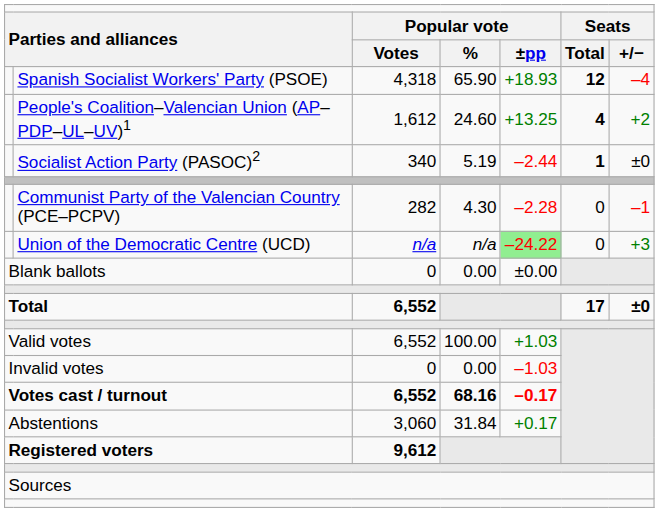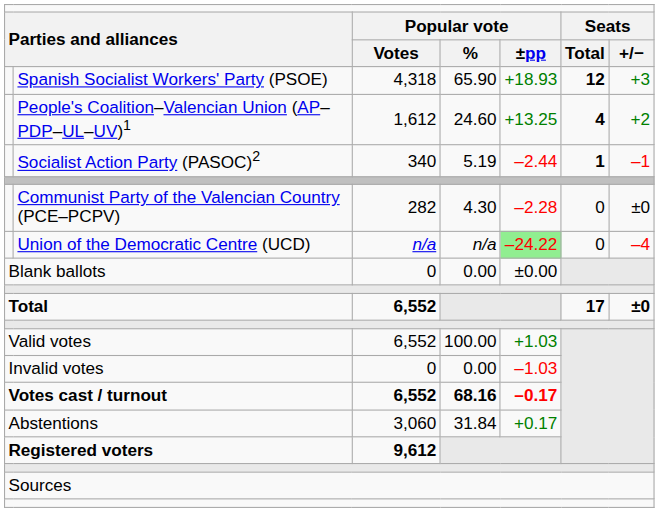(641, 80) –4 -> (640, 80) +3
(641, 160) ±0 -> (641, 160) –1
(641, 207) –1 -> (641, 207) ±0
(640, 244) +3 -> (641, 244) –4
